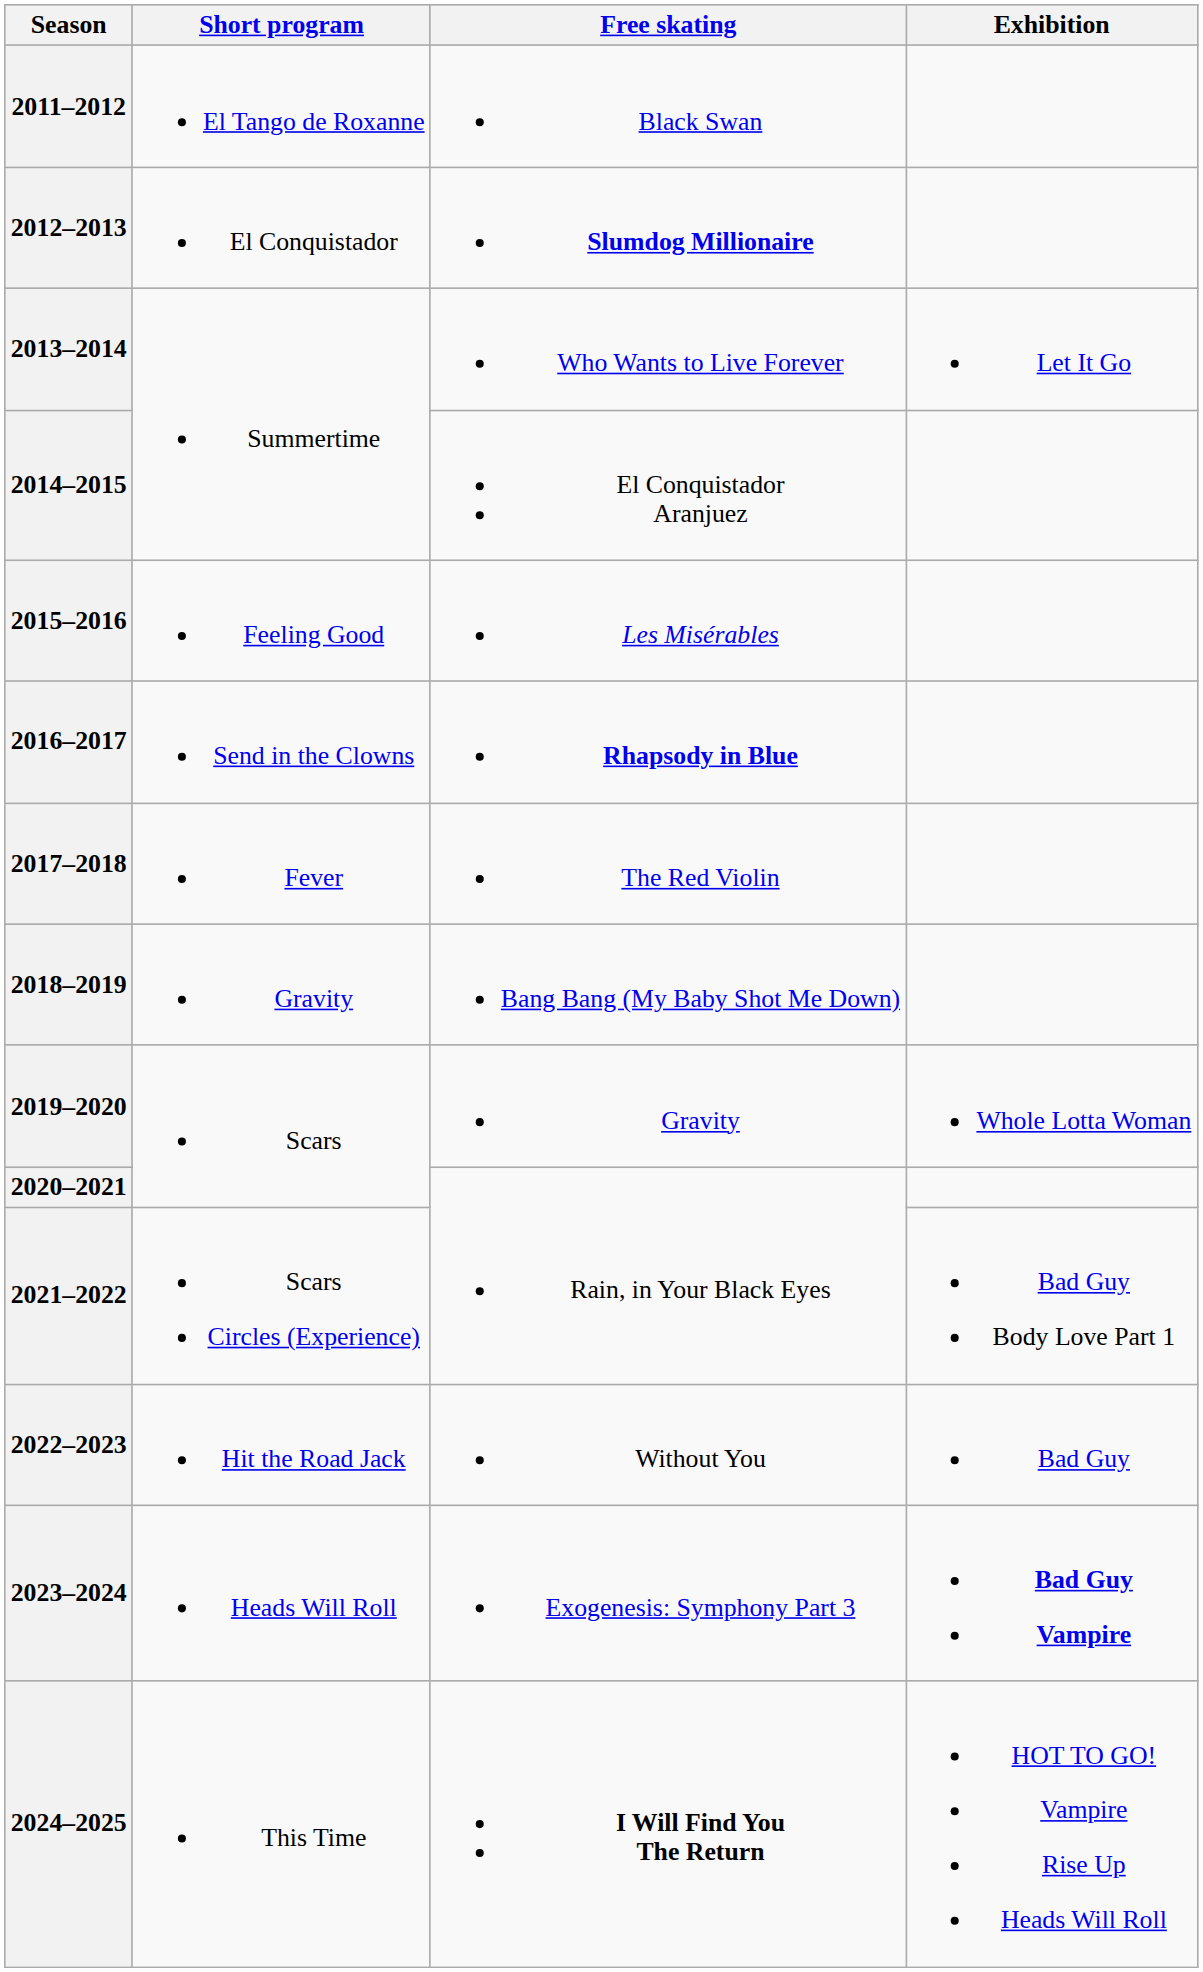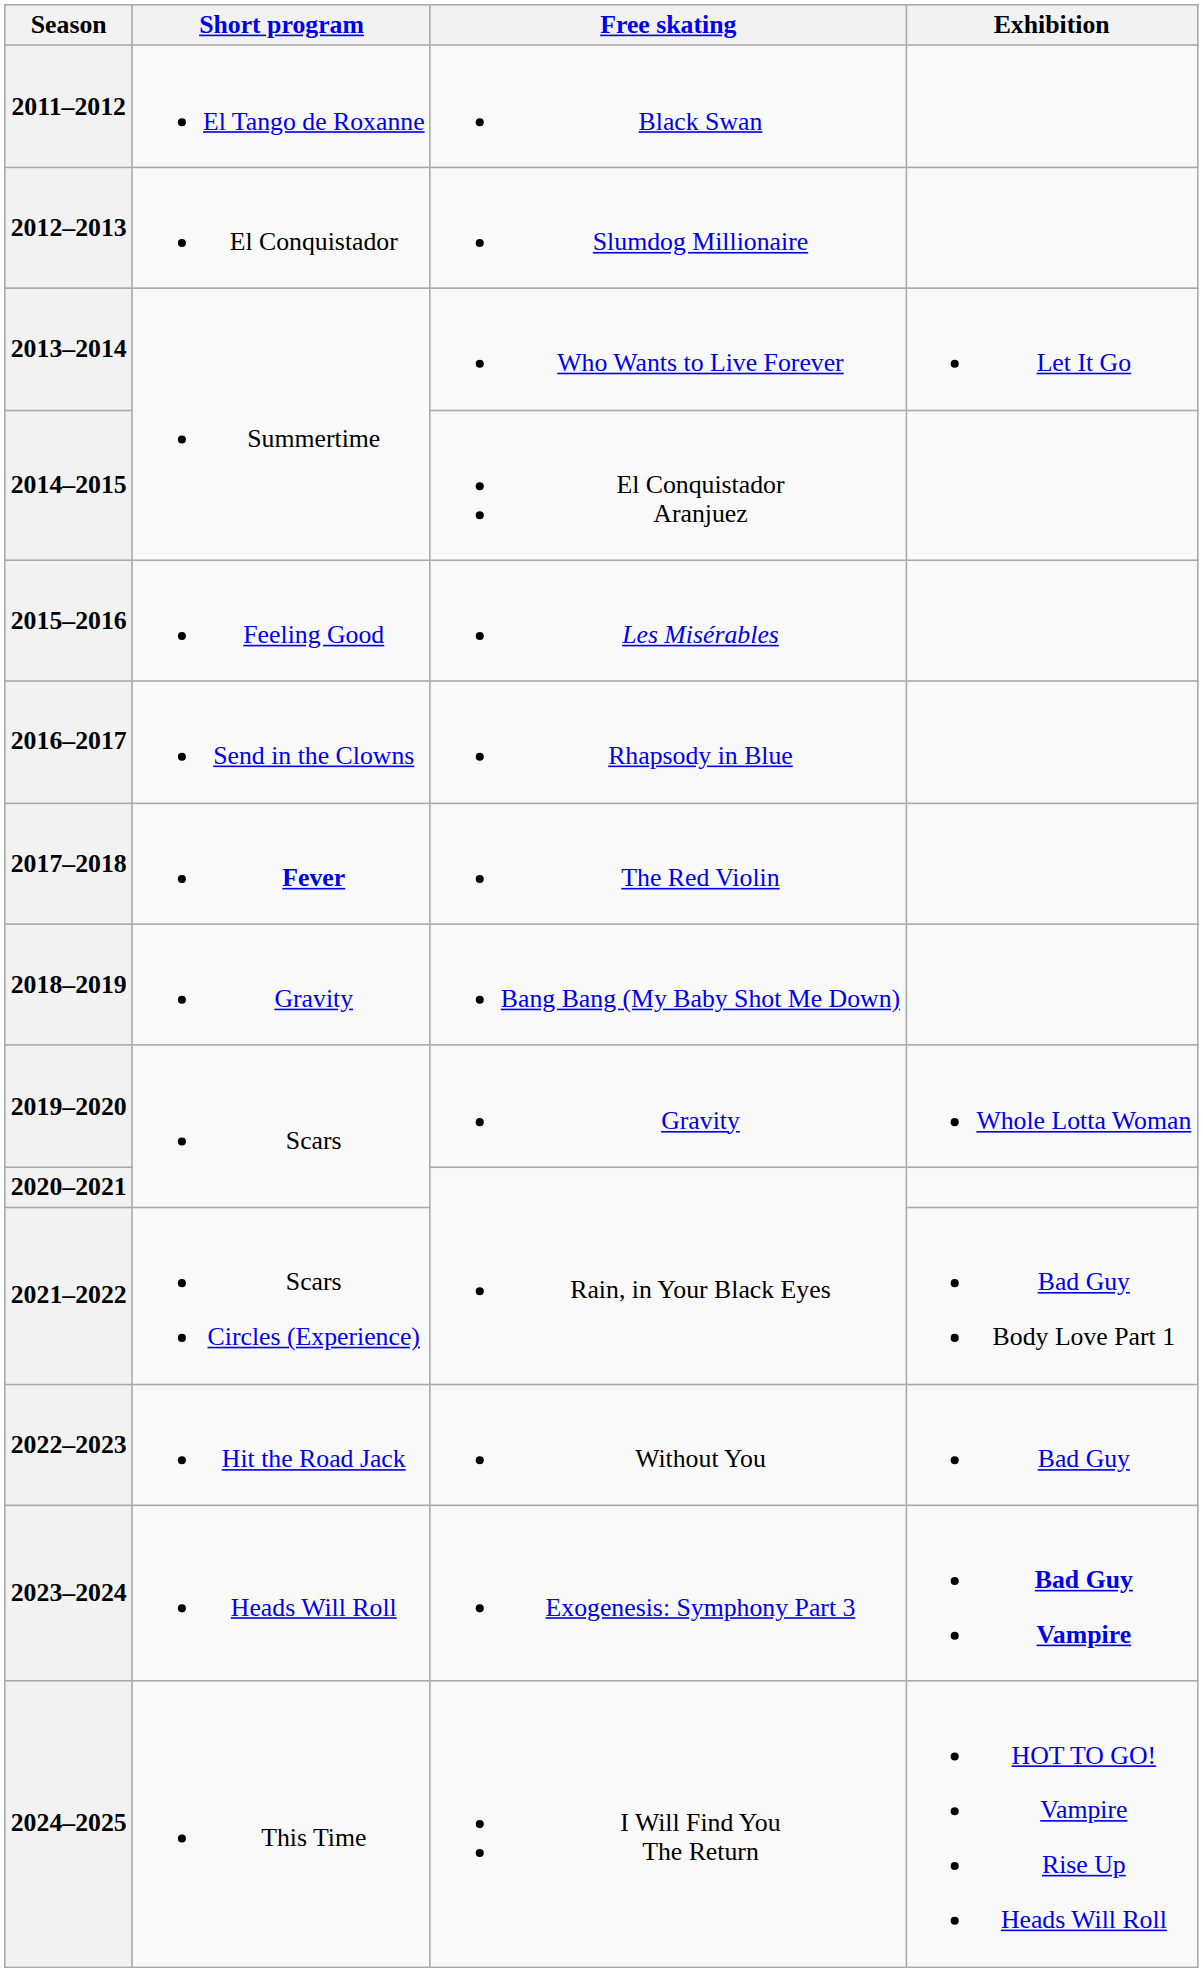(668, 242) bold -> (668, 242) normal
(668, 757) bold -> (668, 757) normal
(282, 878) normal -> (282, 878) bold
(668, 1838) bold -> (668, 1838) normal
